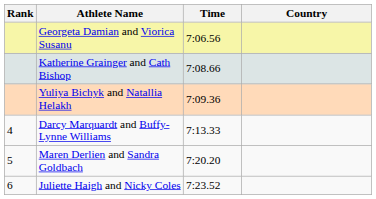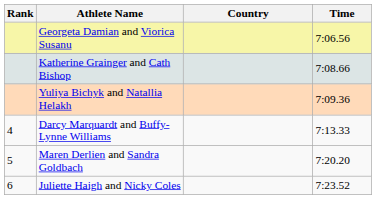columns swapped: (307, 13) <-> (213, 13)
